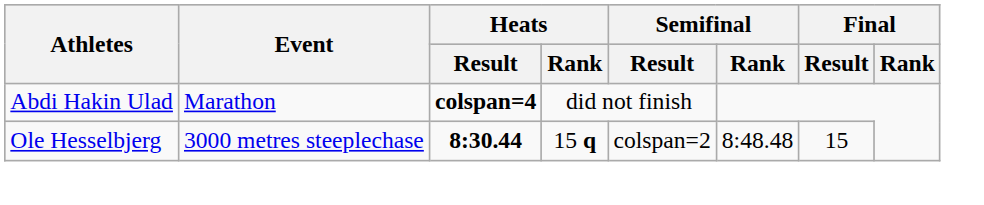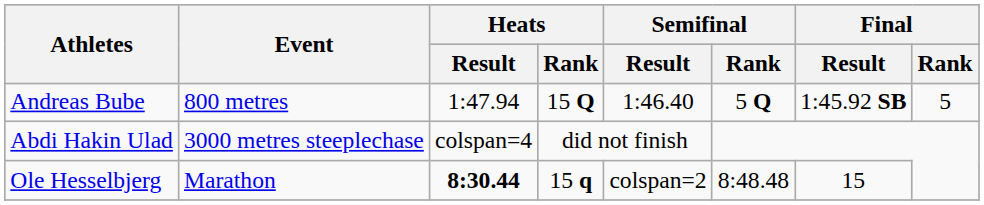+ row: (78, 102)
(230, 102) Marathon -> (304, 141) 3000 metres steeplechase
(486, 102) bold -> (484, 141) normal
(304, 141) 3000 metres steeplechase -> (230, 180) Marathon
